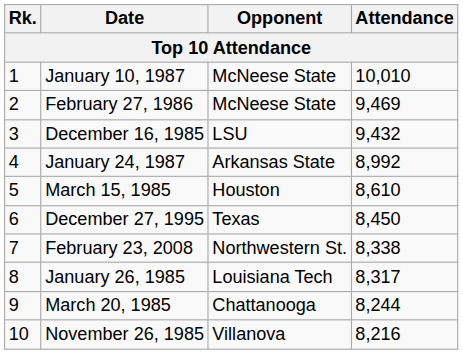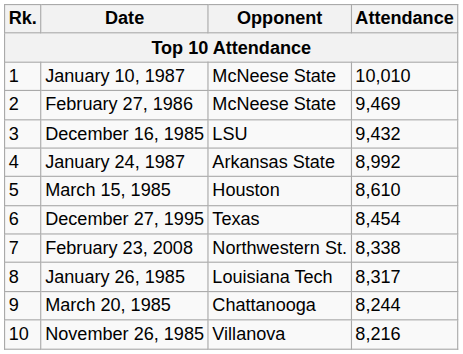(378, 219) 8,450 -> (378, 219) 8,454
